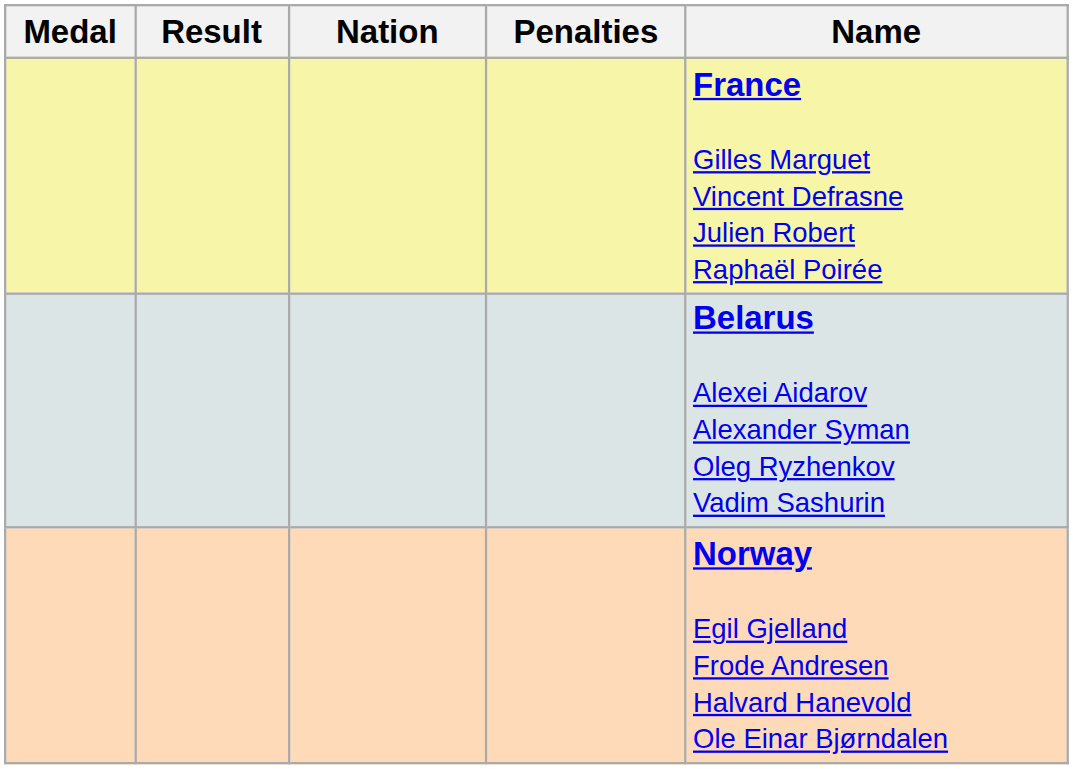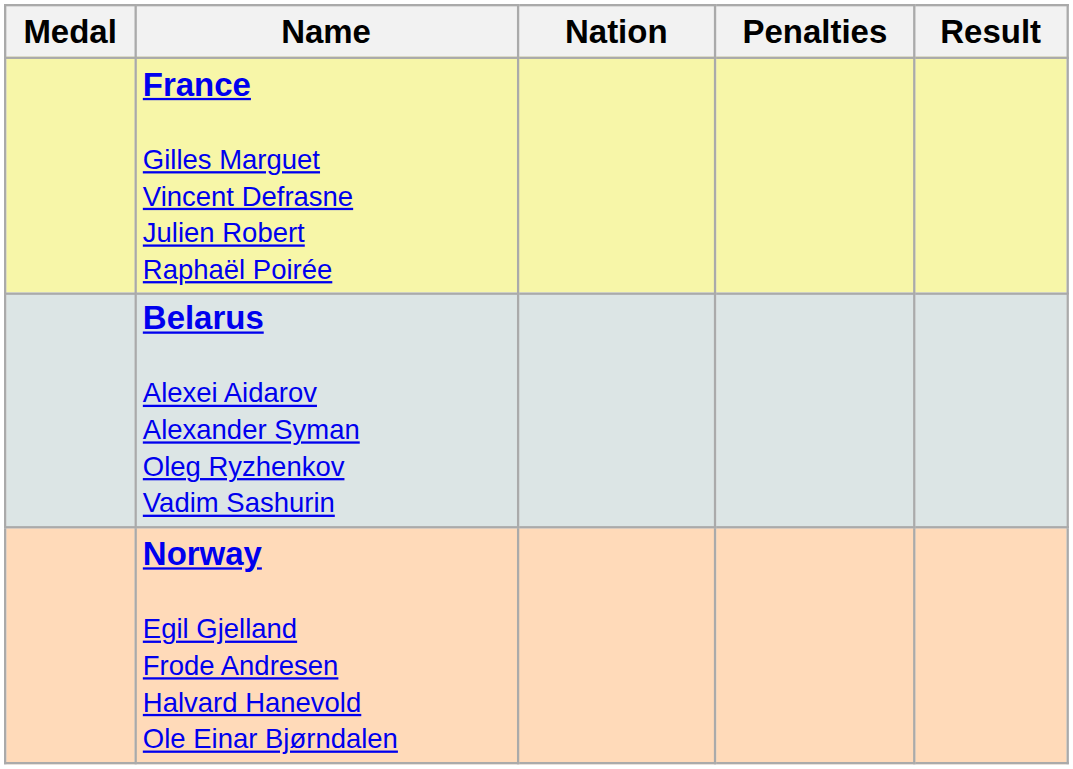columns swapped: (876, 32) <-> (212, 32)
